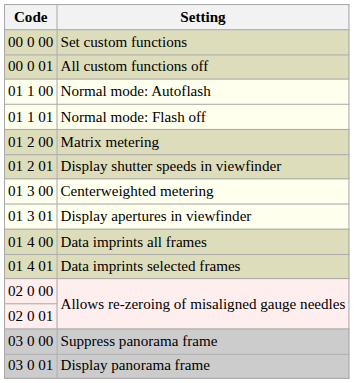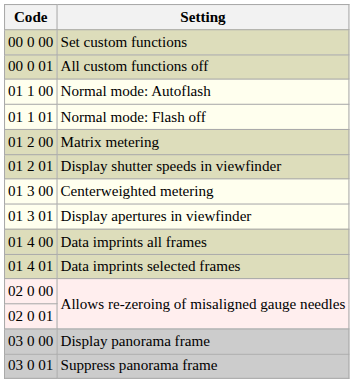(139, 341) Suppress panorama frame -> (135, 341) Display panorama frame
(135, 366) Display panorama frame -> (139, 366) Suppress panorama frame
